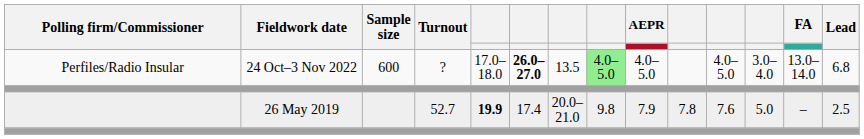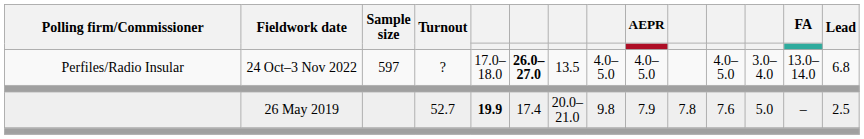(389, 67) 600 -> (389, 67) 597
(606, 67) lightgreen background -> (606, 67) no background
